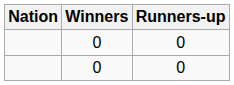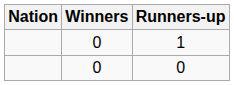(181, 42) 0 -> (181, 42) 1
